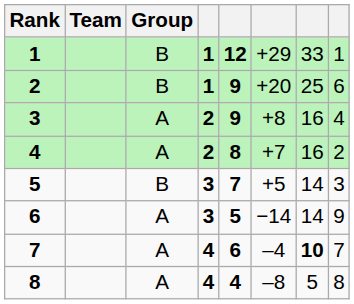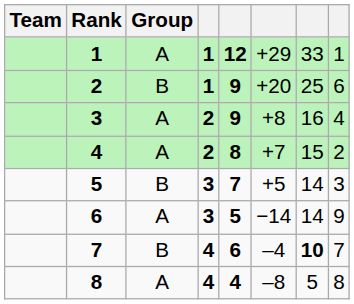columns swapped: (35, 20) <-> (96, 20)
(162, 53) B -> (162, 53) A
(312, 151) 16 -> (312, 151) 15
(162, 250) A -> (162, 250) B
